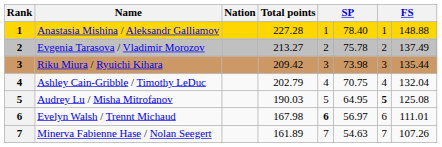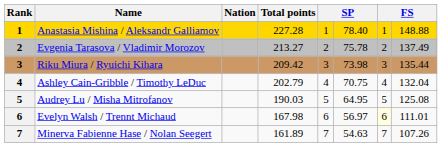(384, 99) bold -> (384, 99) normal
(326, 116) bold -> (326, 116) normal
(384, 116) no background -> (384, 116) lightyellow background
